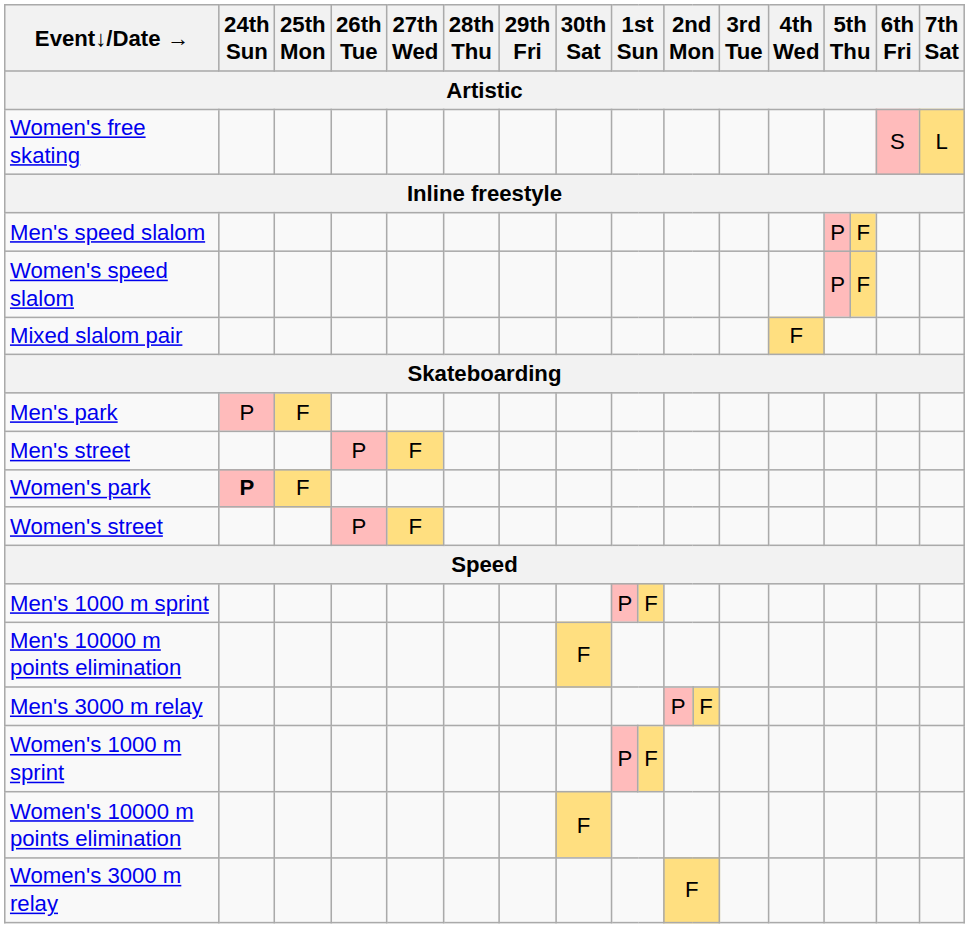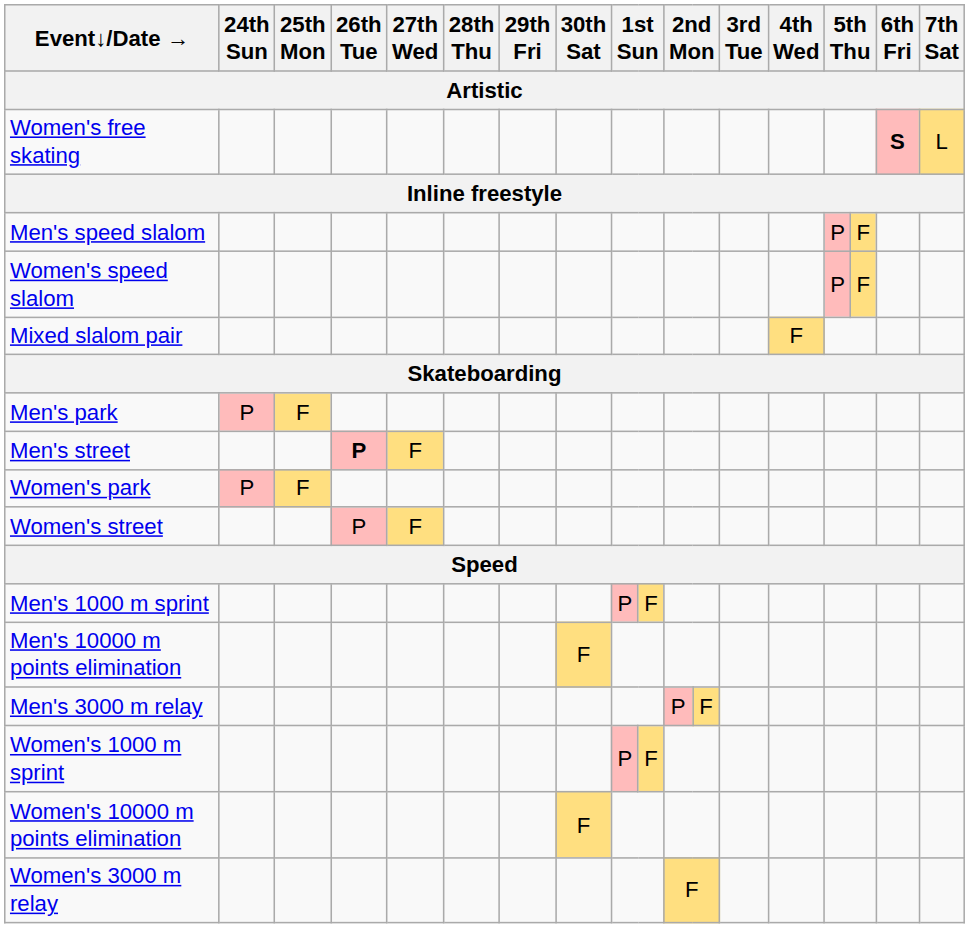(897, 142) normal -> (897, 142) bold
(359, 450) normal -> (359, 450) bold
(247, 488) bold -> (247, 488) normal
